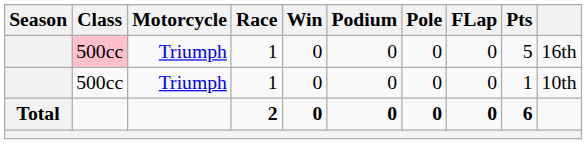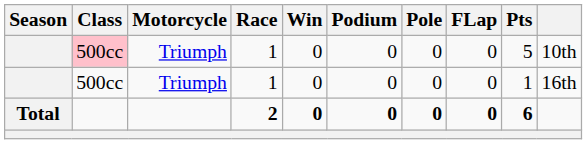(559, 51) 16th -> (559, 51) 10th
(559, 82) 10th -> (559, 82) 16th
